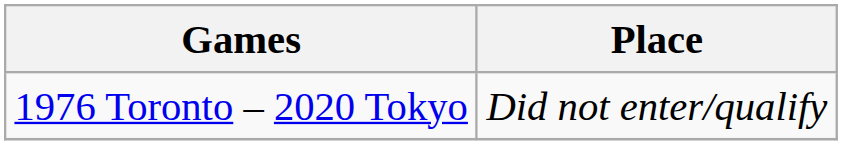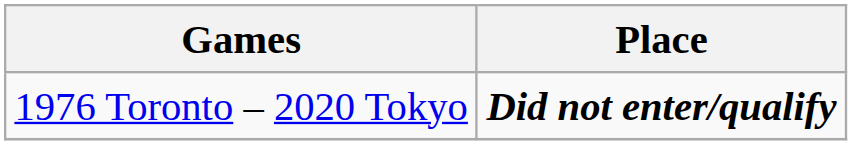(657, 104) normal -> (661, 104) bold
